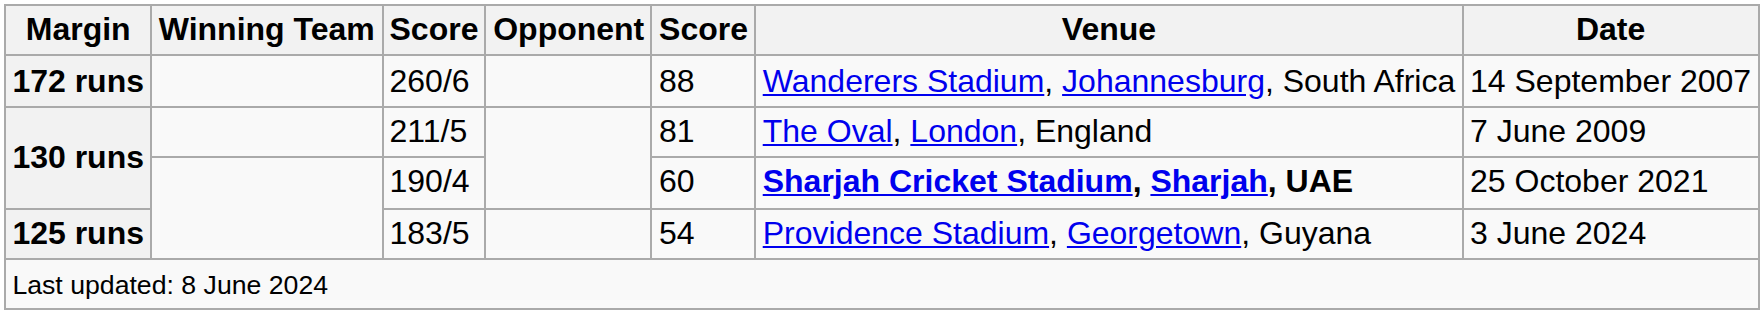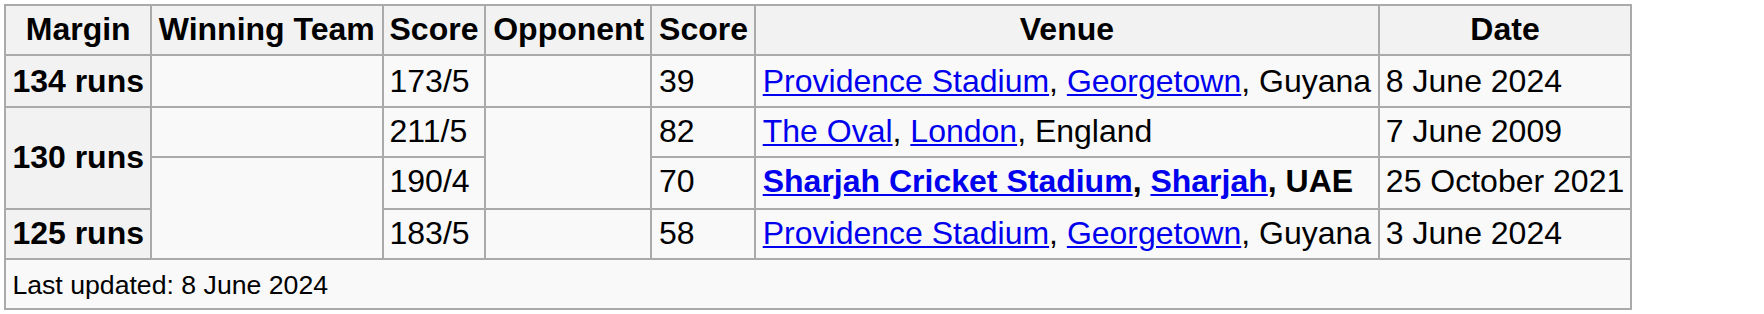- row: (430, 80)
+ row: (430, 80)
(677, 131) 81 -> (677, 131) 82
(677, 182) 60 -> (677, 182) 70
(677, 232) 54 -> (677, 232) 58
